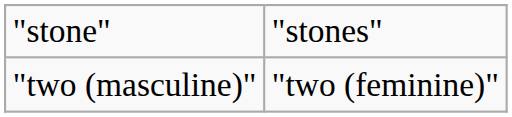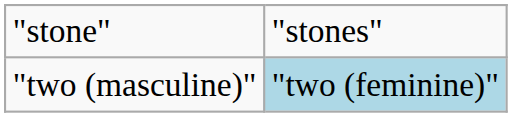(385, 84) no background -> (385, 84) lightblue background
